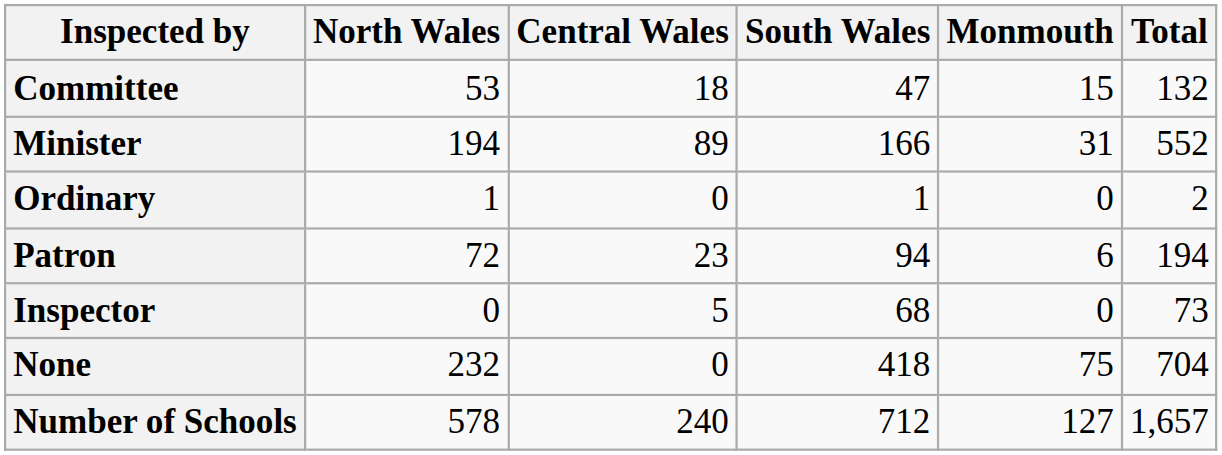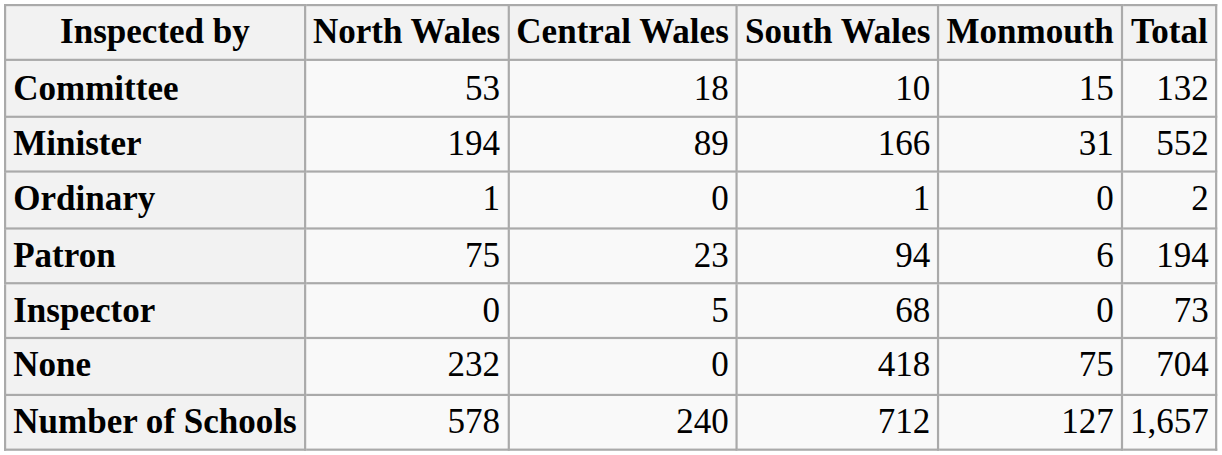(913, 87) 47 -> (913, 87) 10
(483, 254) 72 -> (483, 254) 75
